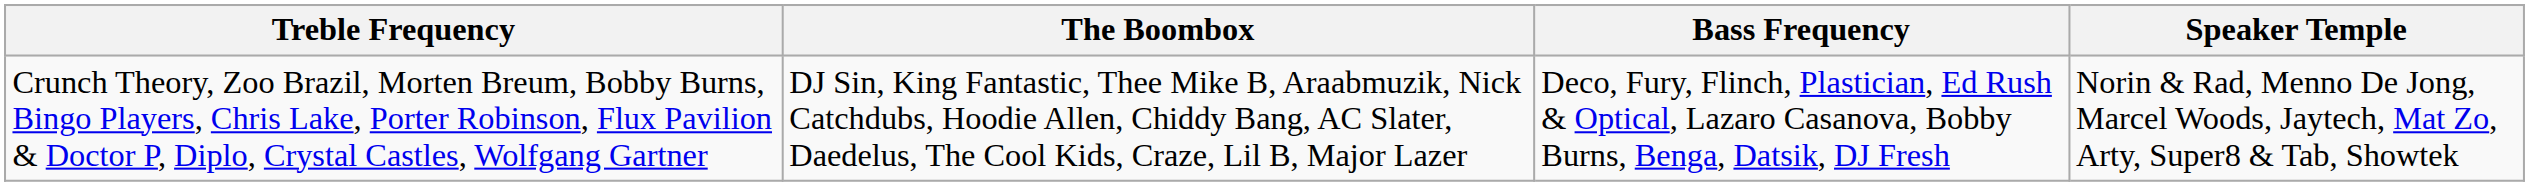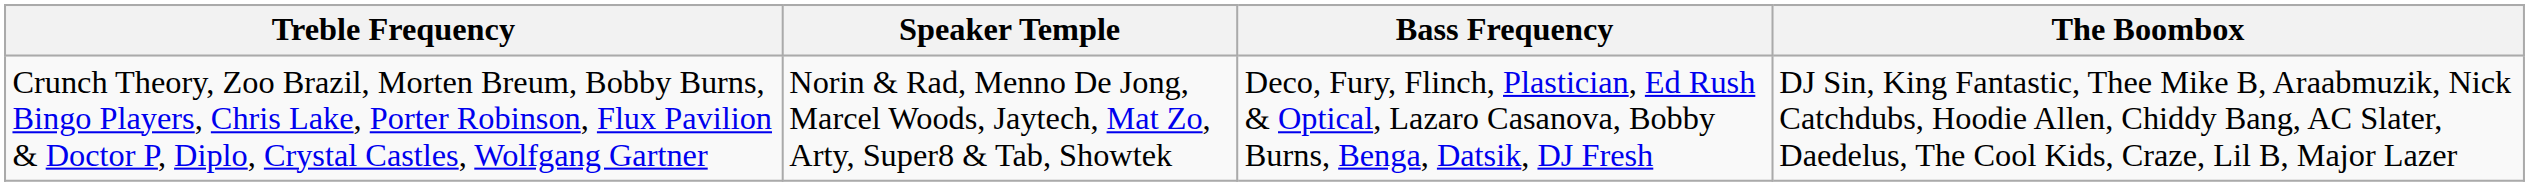columns swapped: (2296, 30) <-> (1158, 30)
